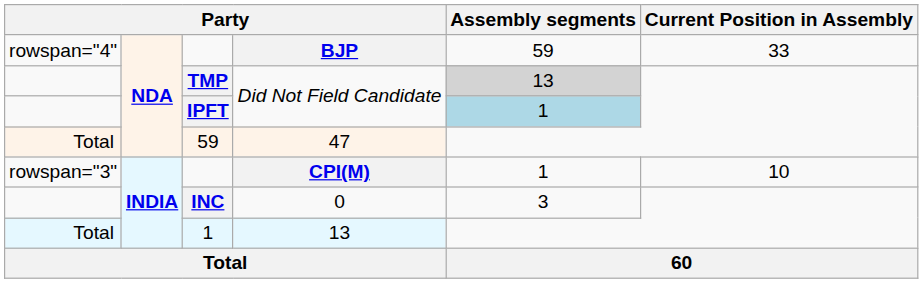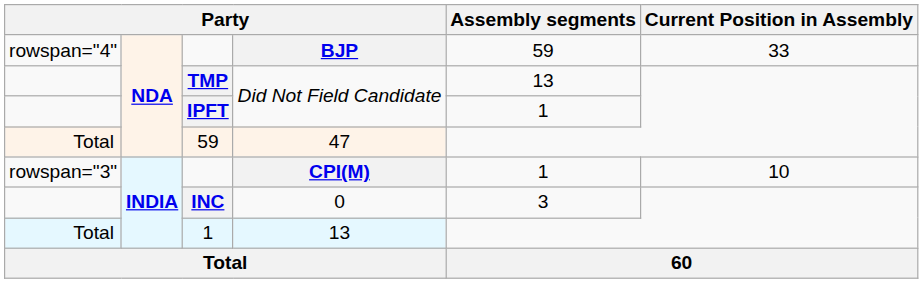(543, 80) lightgrey background -> (543, 80) no background
(543, 111) lightblue background -> (543, 111) no background
